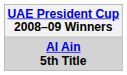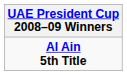(63, 53) lightgrey background -> (63, 53) no background
